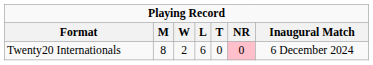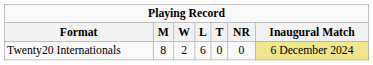(241, 50) pink background -> (241, 50) no background
(312, 50) no background -> (312, 50) khaki background
